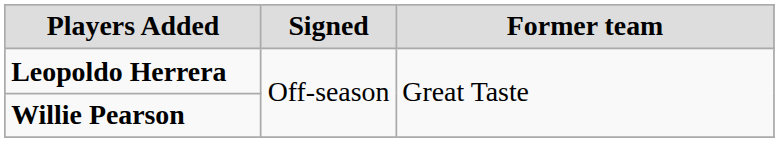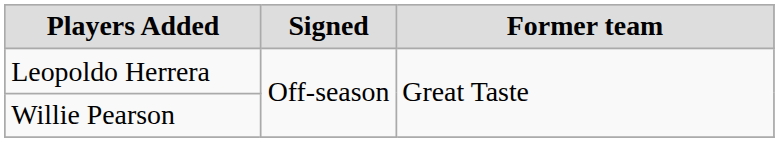(119, 70) bold -> (111, 70) normal
(98, 114) bold -> (93, 114) normal
